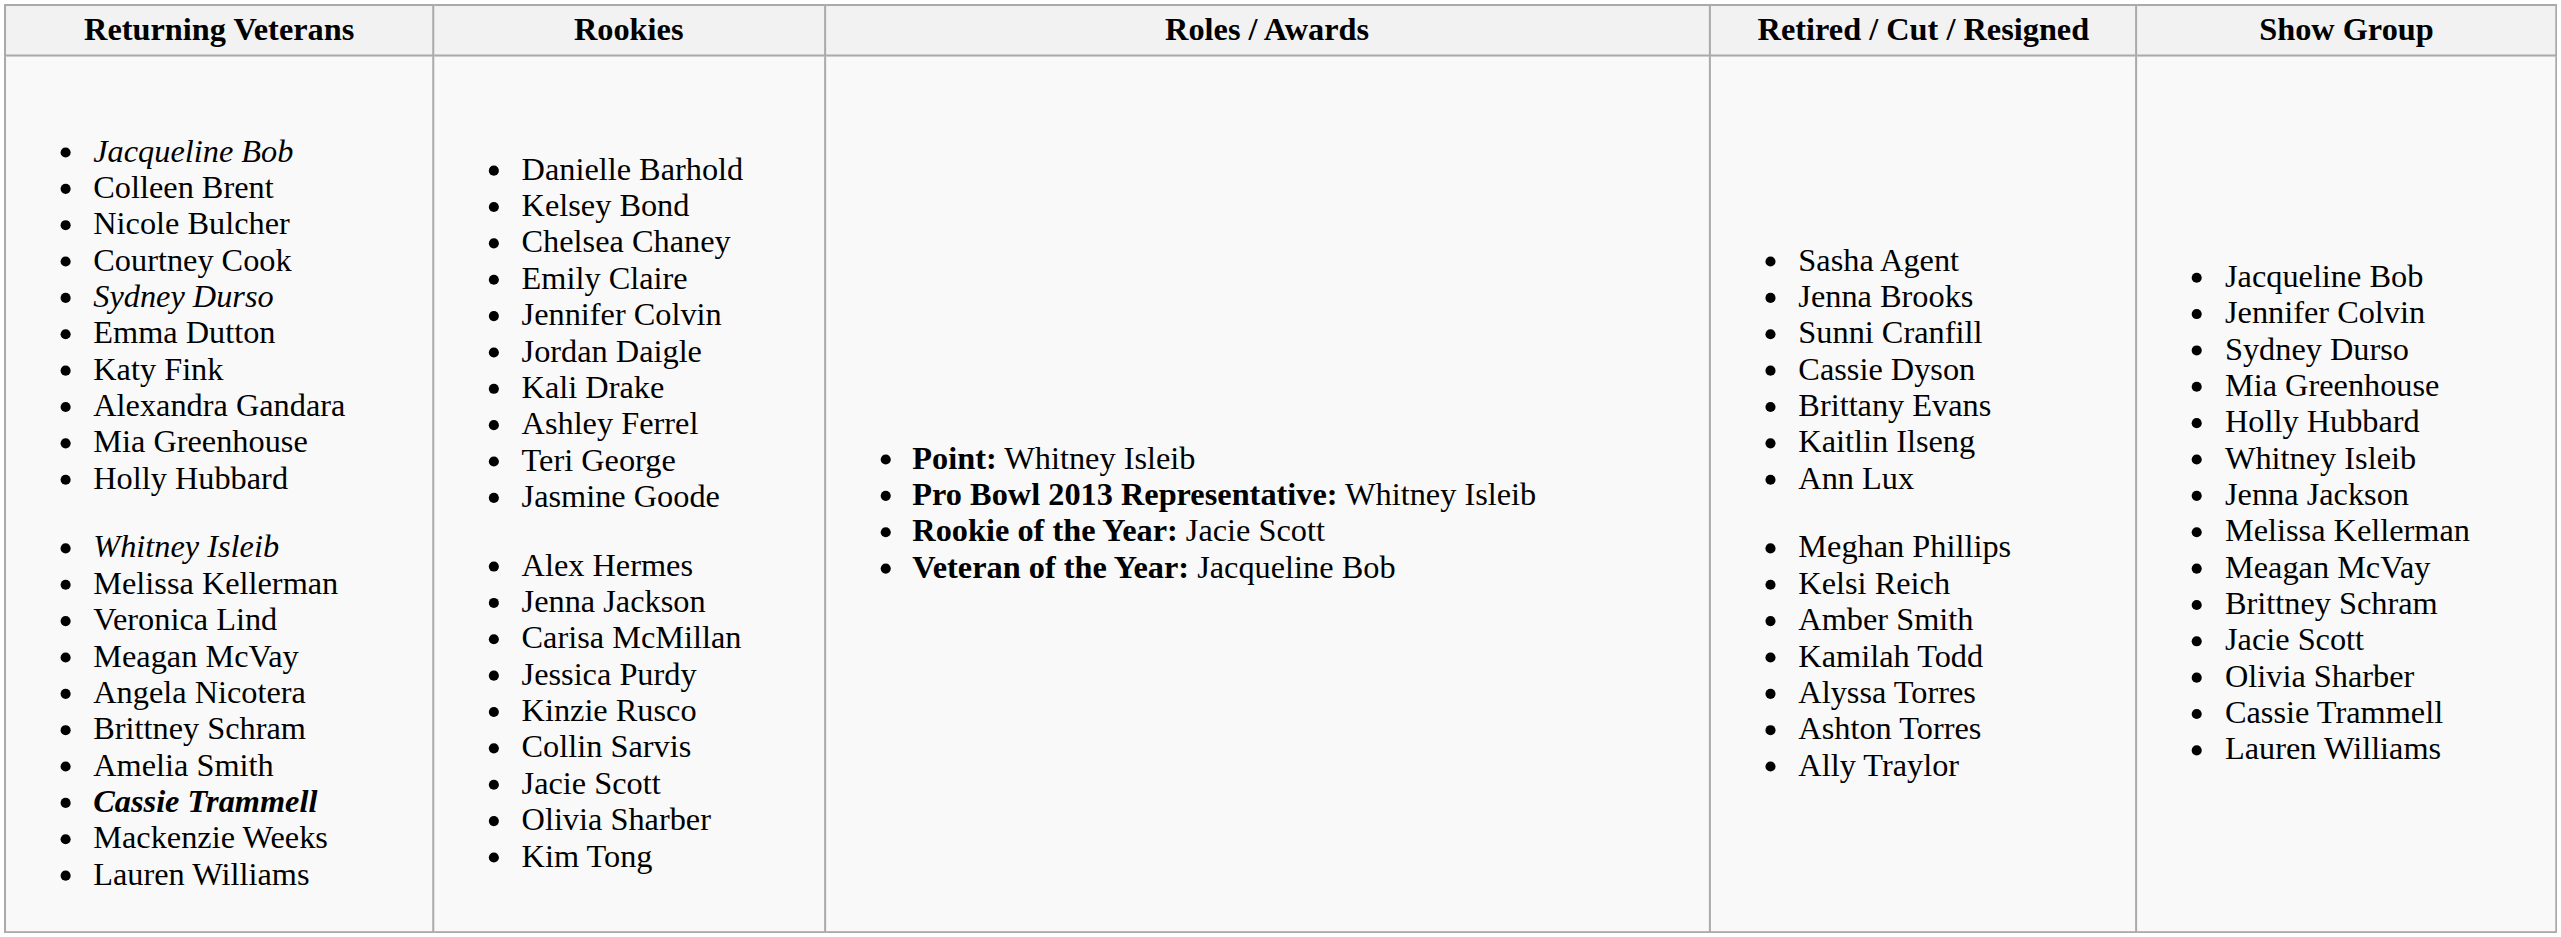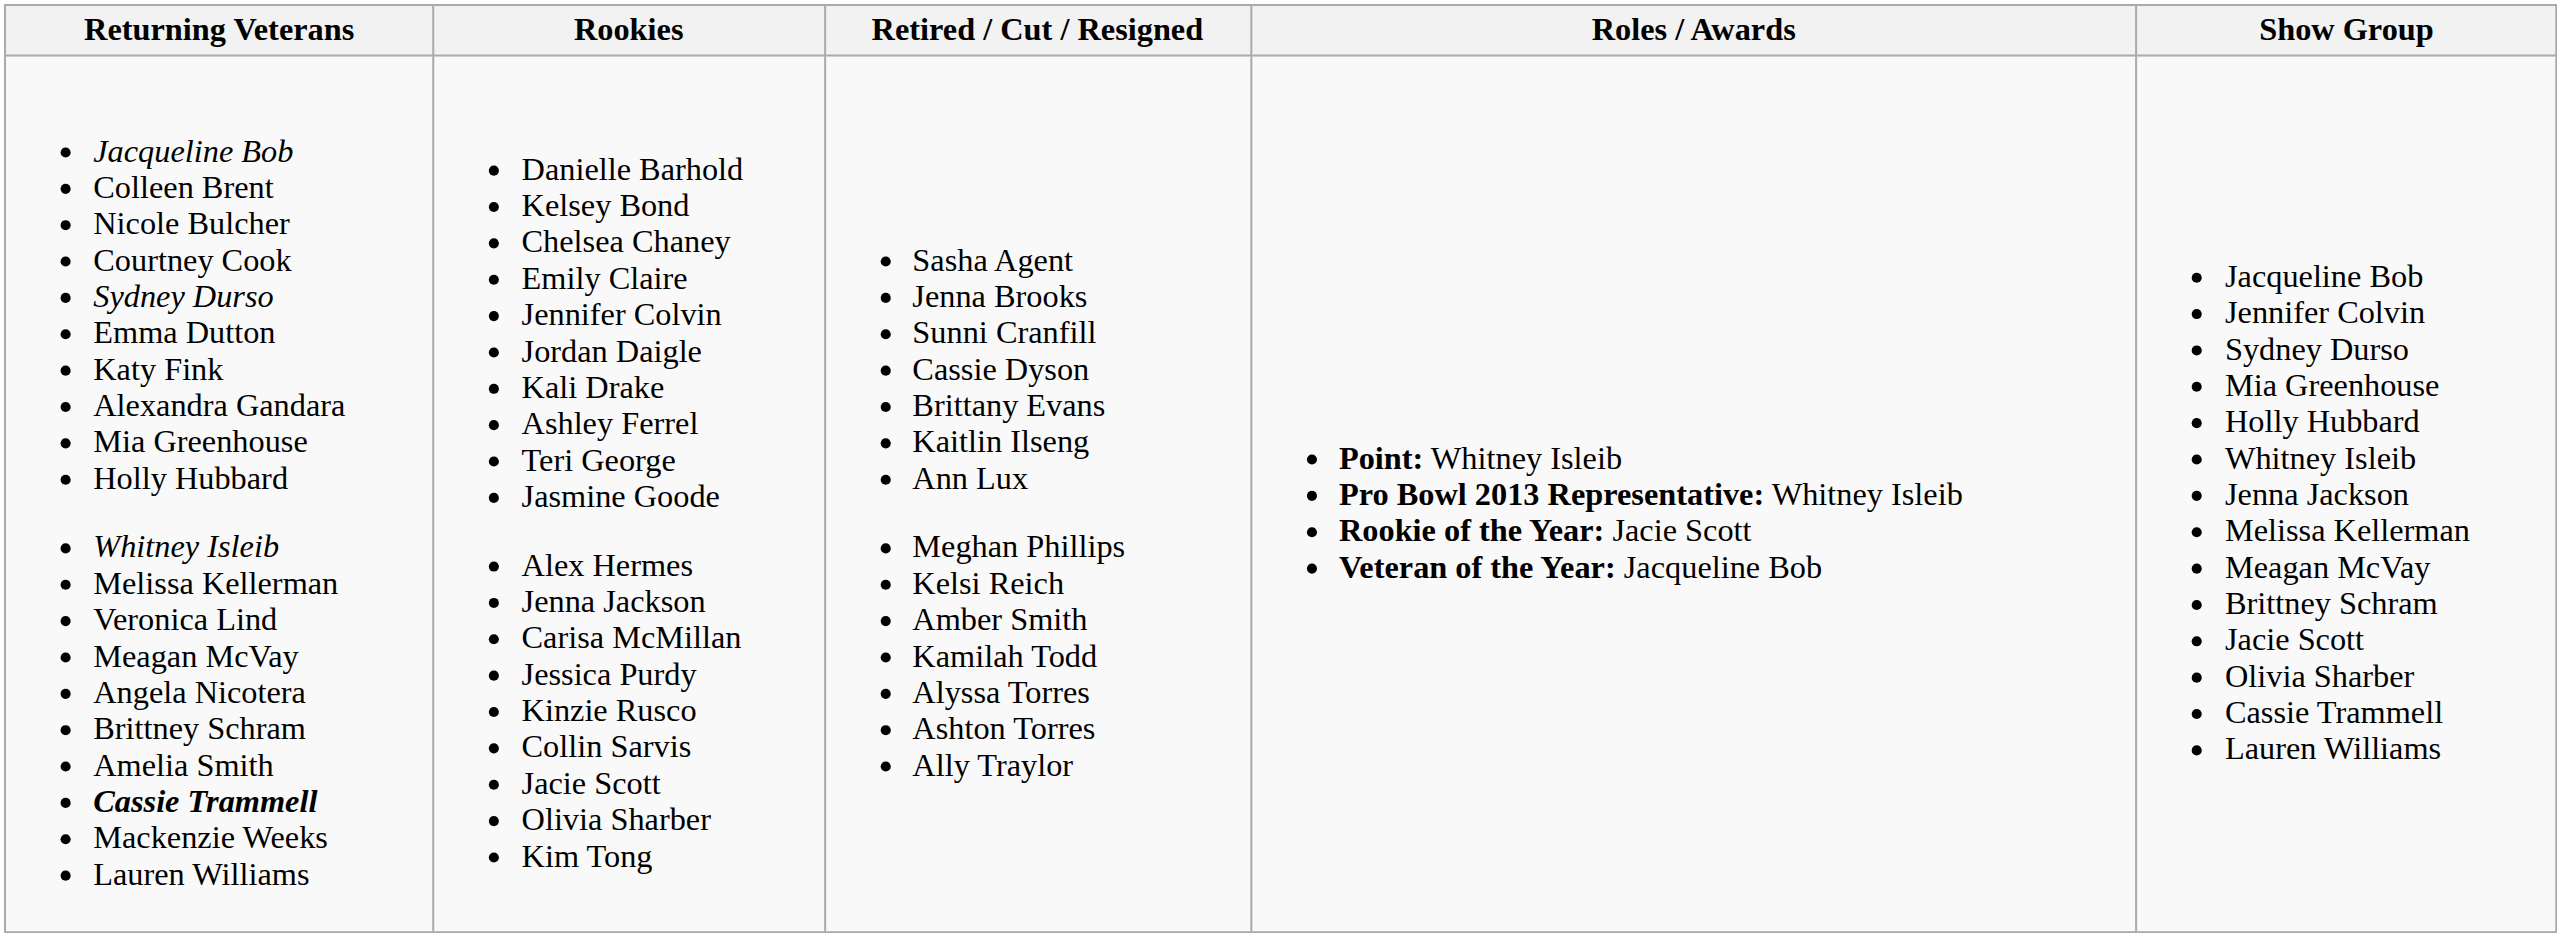columns swapped: (1923, 30) <-> (1267, 30)
